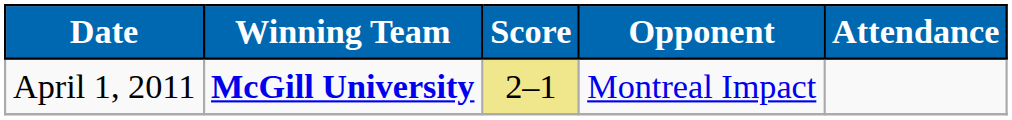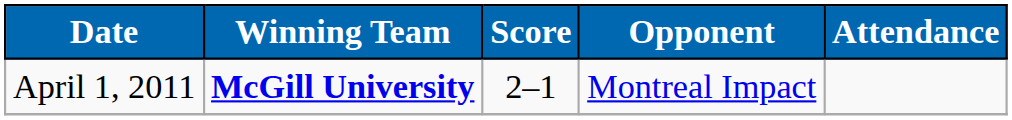(531, 85) khaki background -> (531, 85) no background
